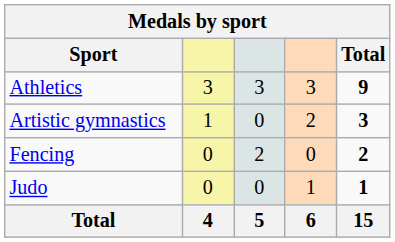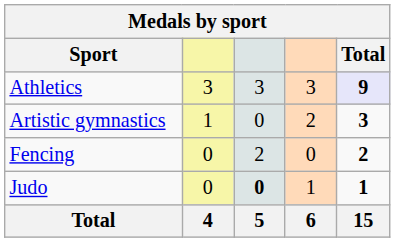(363, 88) no background -> (363, 88) lavender background
(259, 187) normal -> (259, 187) bold
